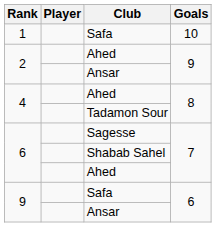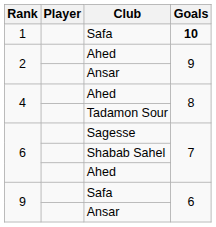(191, 34) normal -> (191, 34) bold
